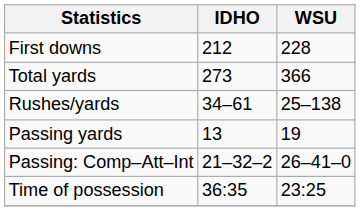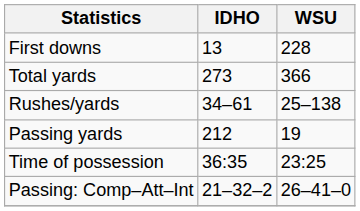(217, 47) 212 -> (212, 47) 13
(212, 133) 13 -> (217, 133) 212
rows swapped: (101, 162) <-> (86, 190)
